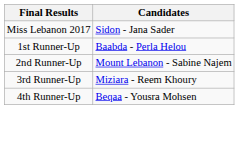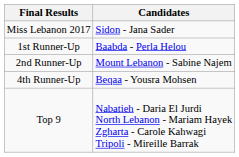- row: (49, 79)
+ row: (49, 120)
